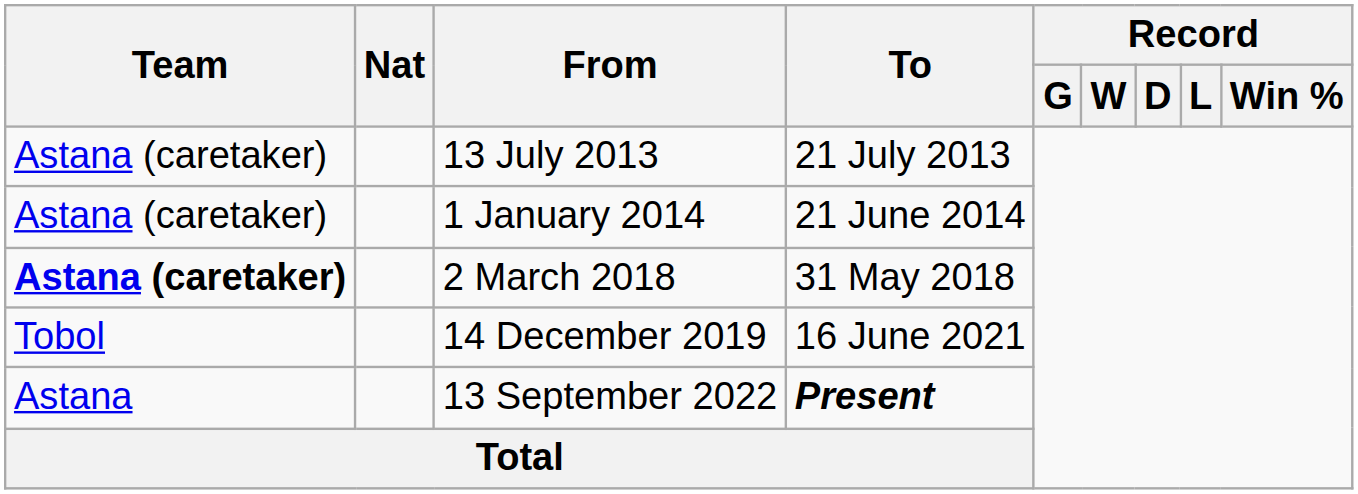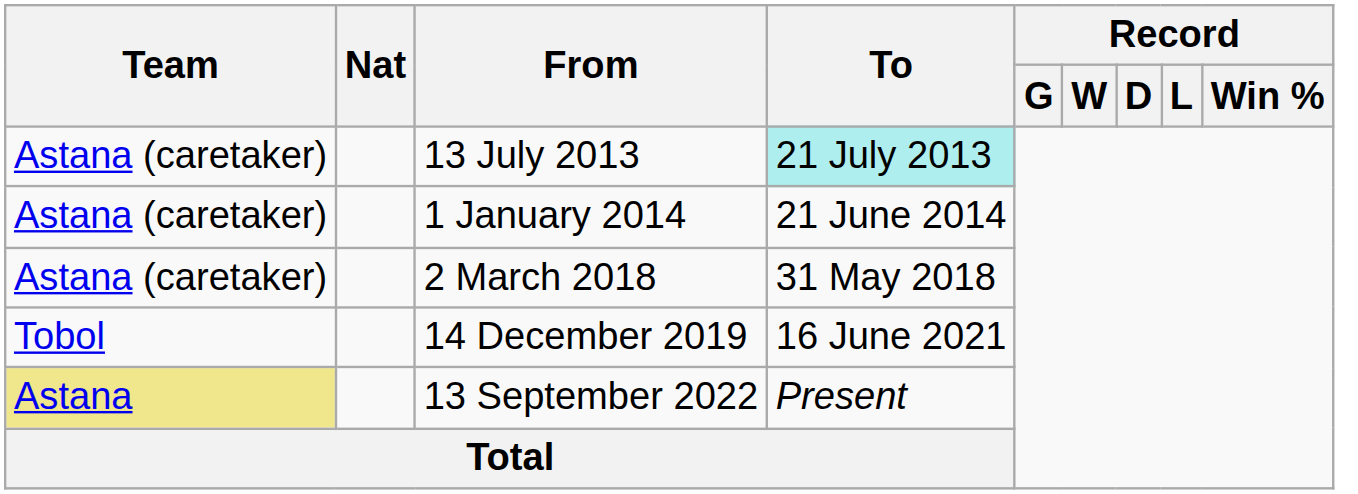(903, 155) no background -> (884, 155) paleturquoise background
(180, 276) bold -> (171, 276) normal
(73, 397) no background -> (73, 397) khaki background
(865, 397) bold -> (841, 397) normal
